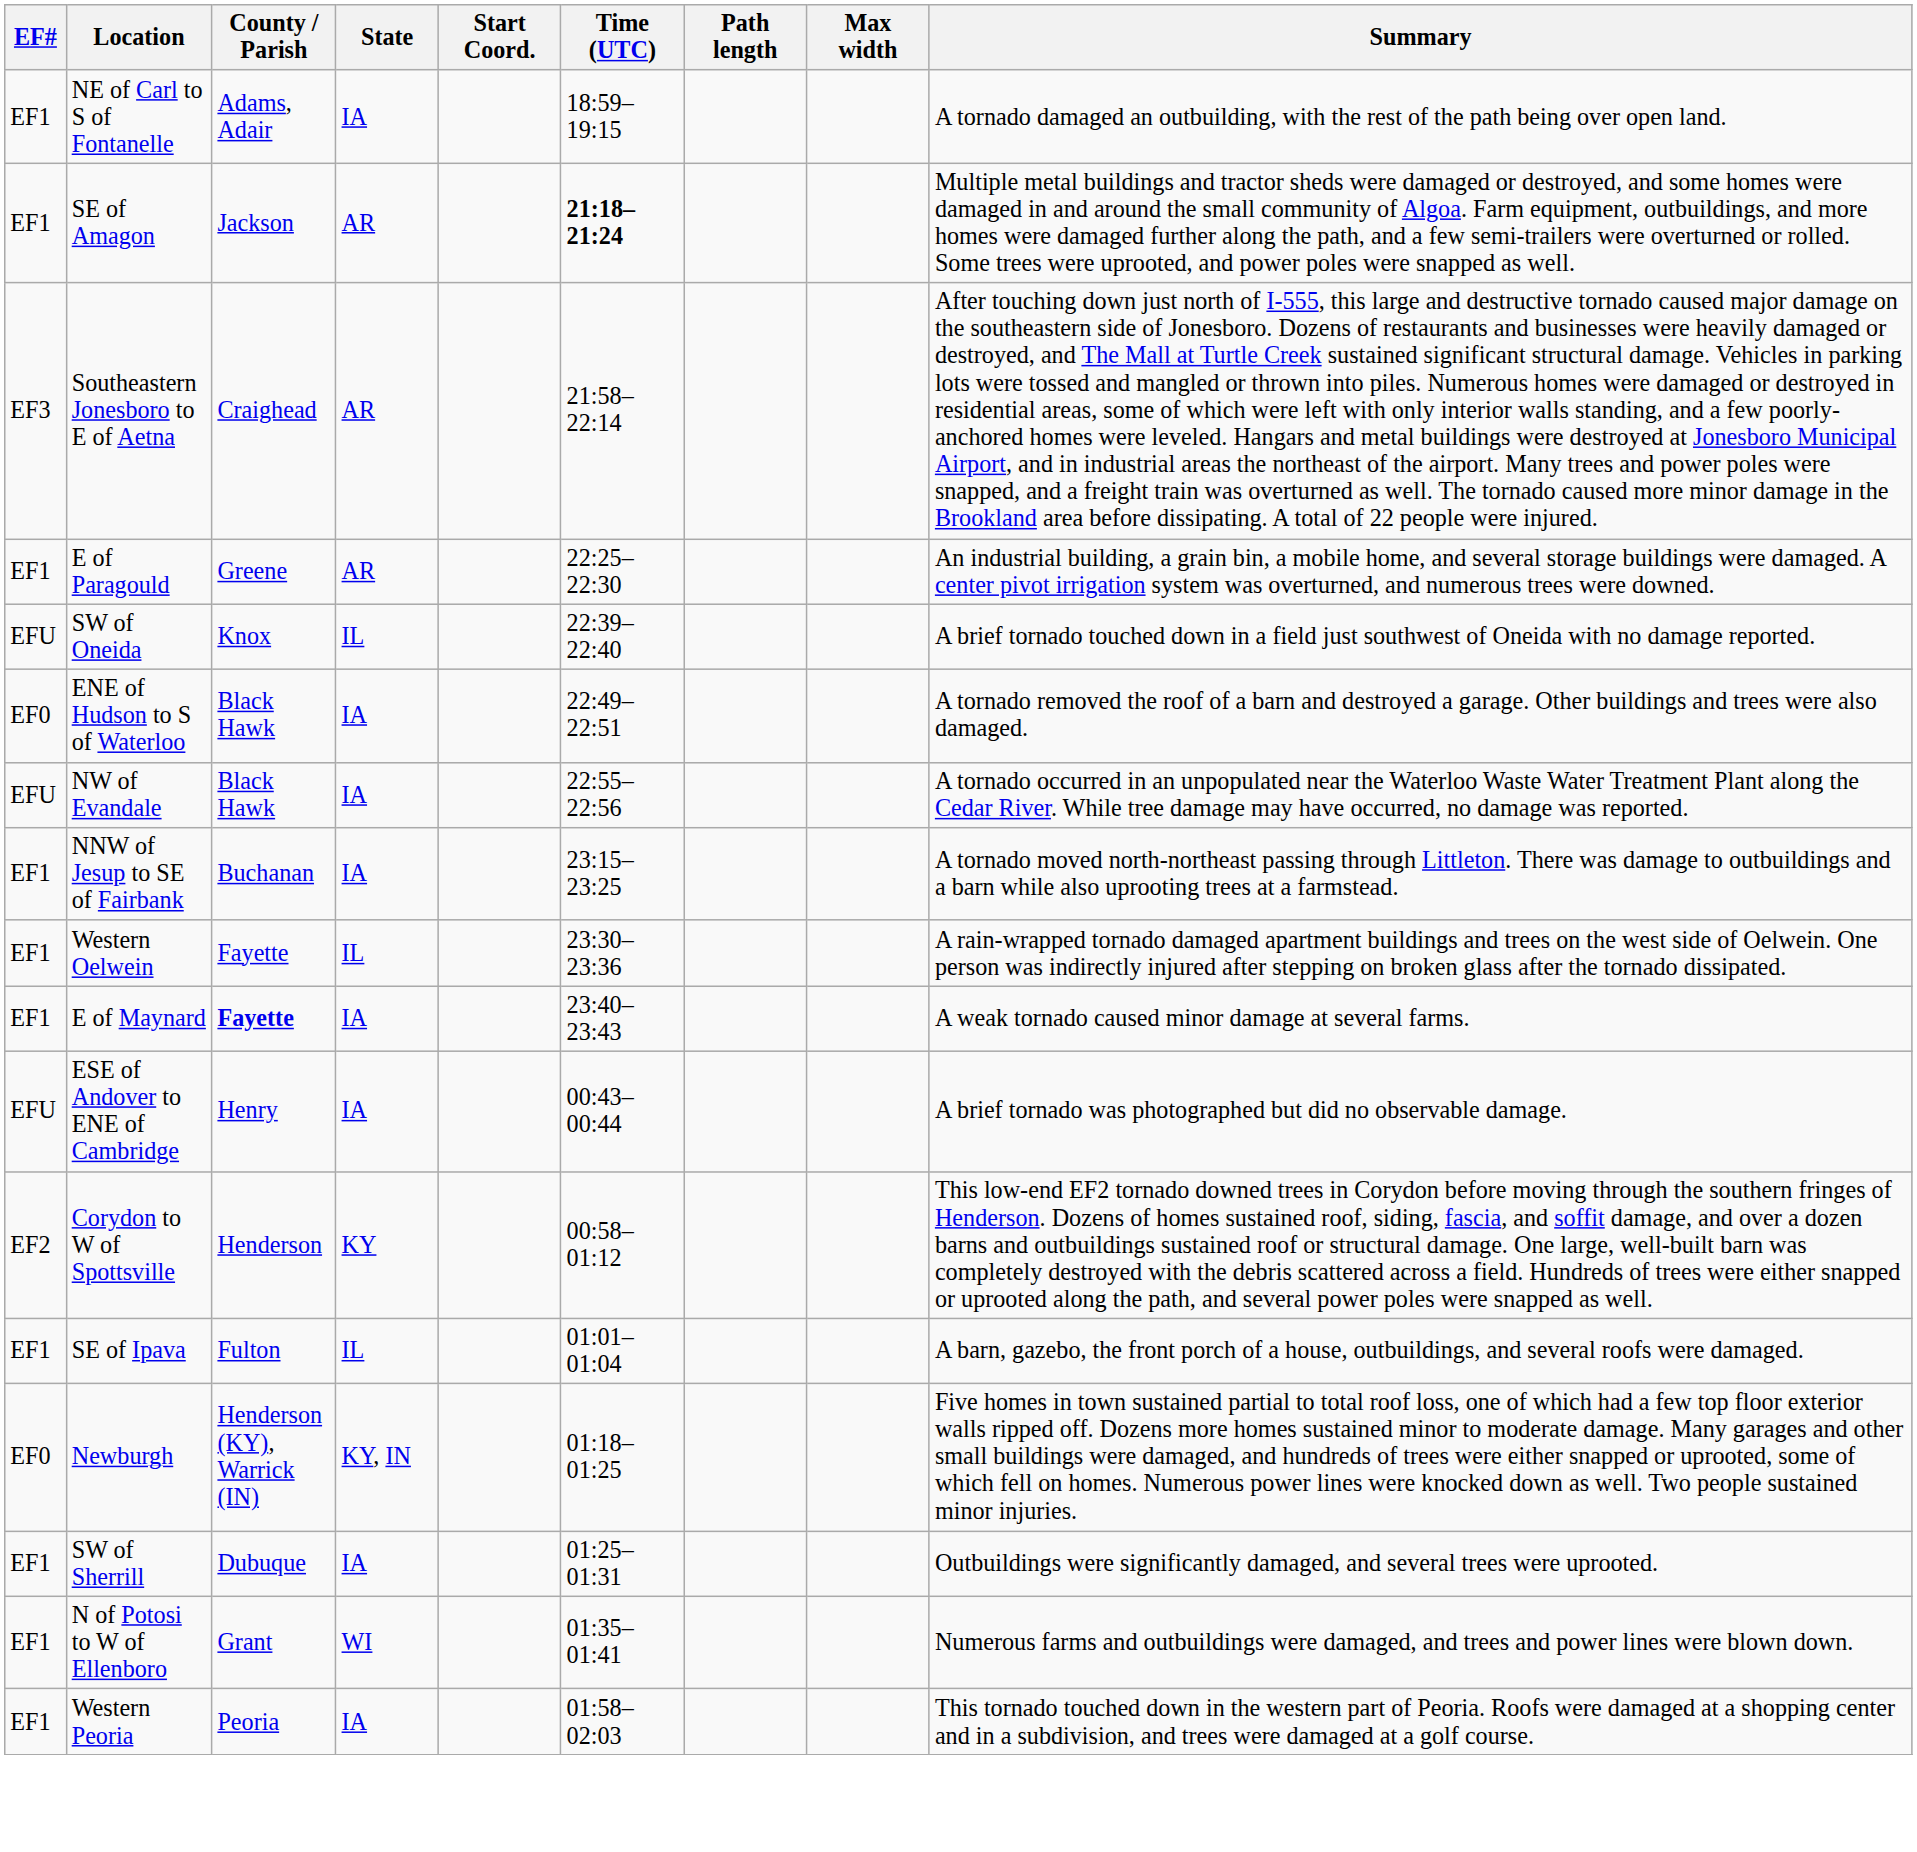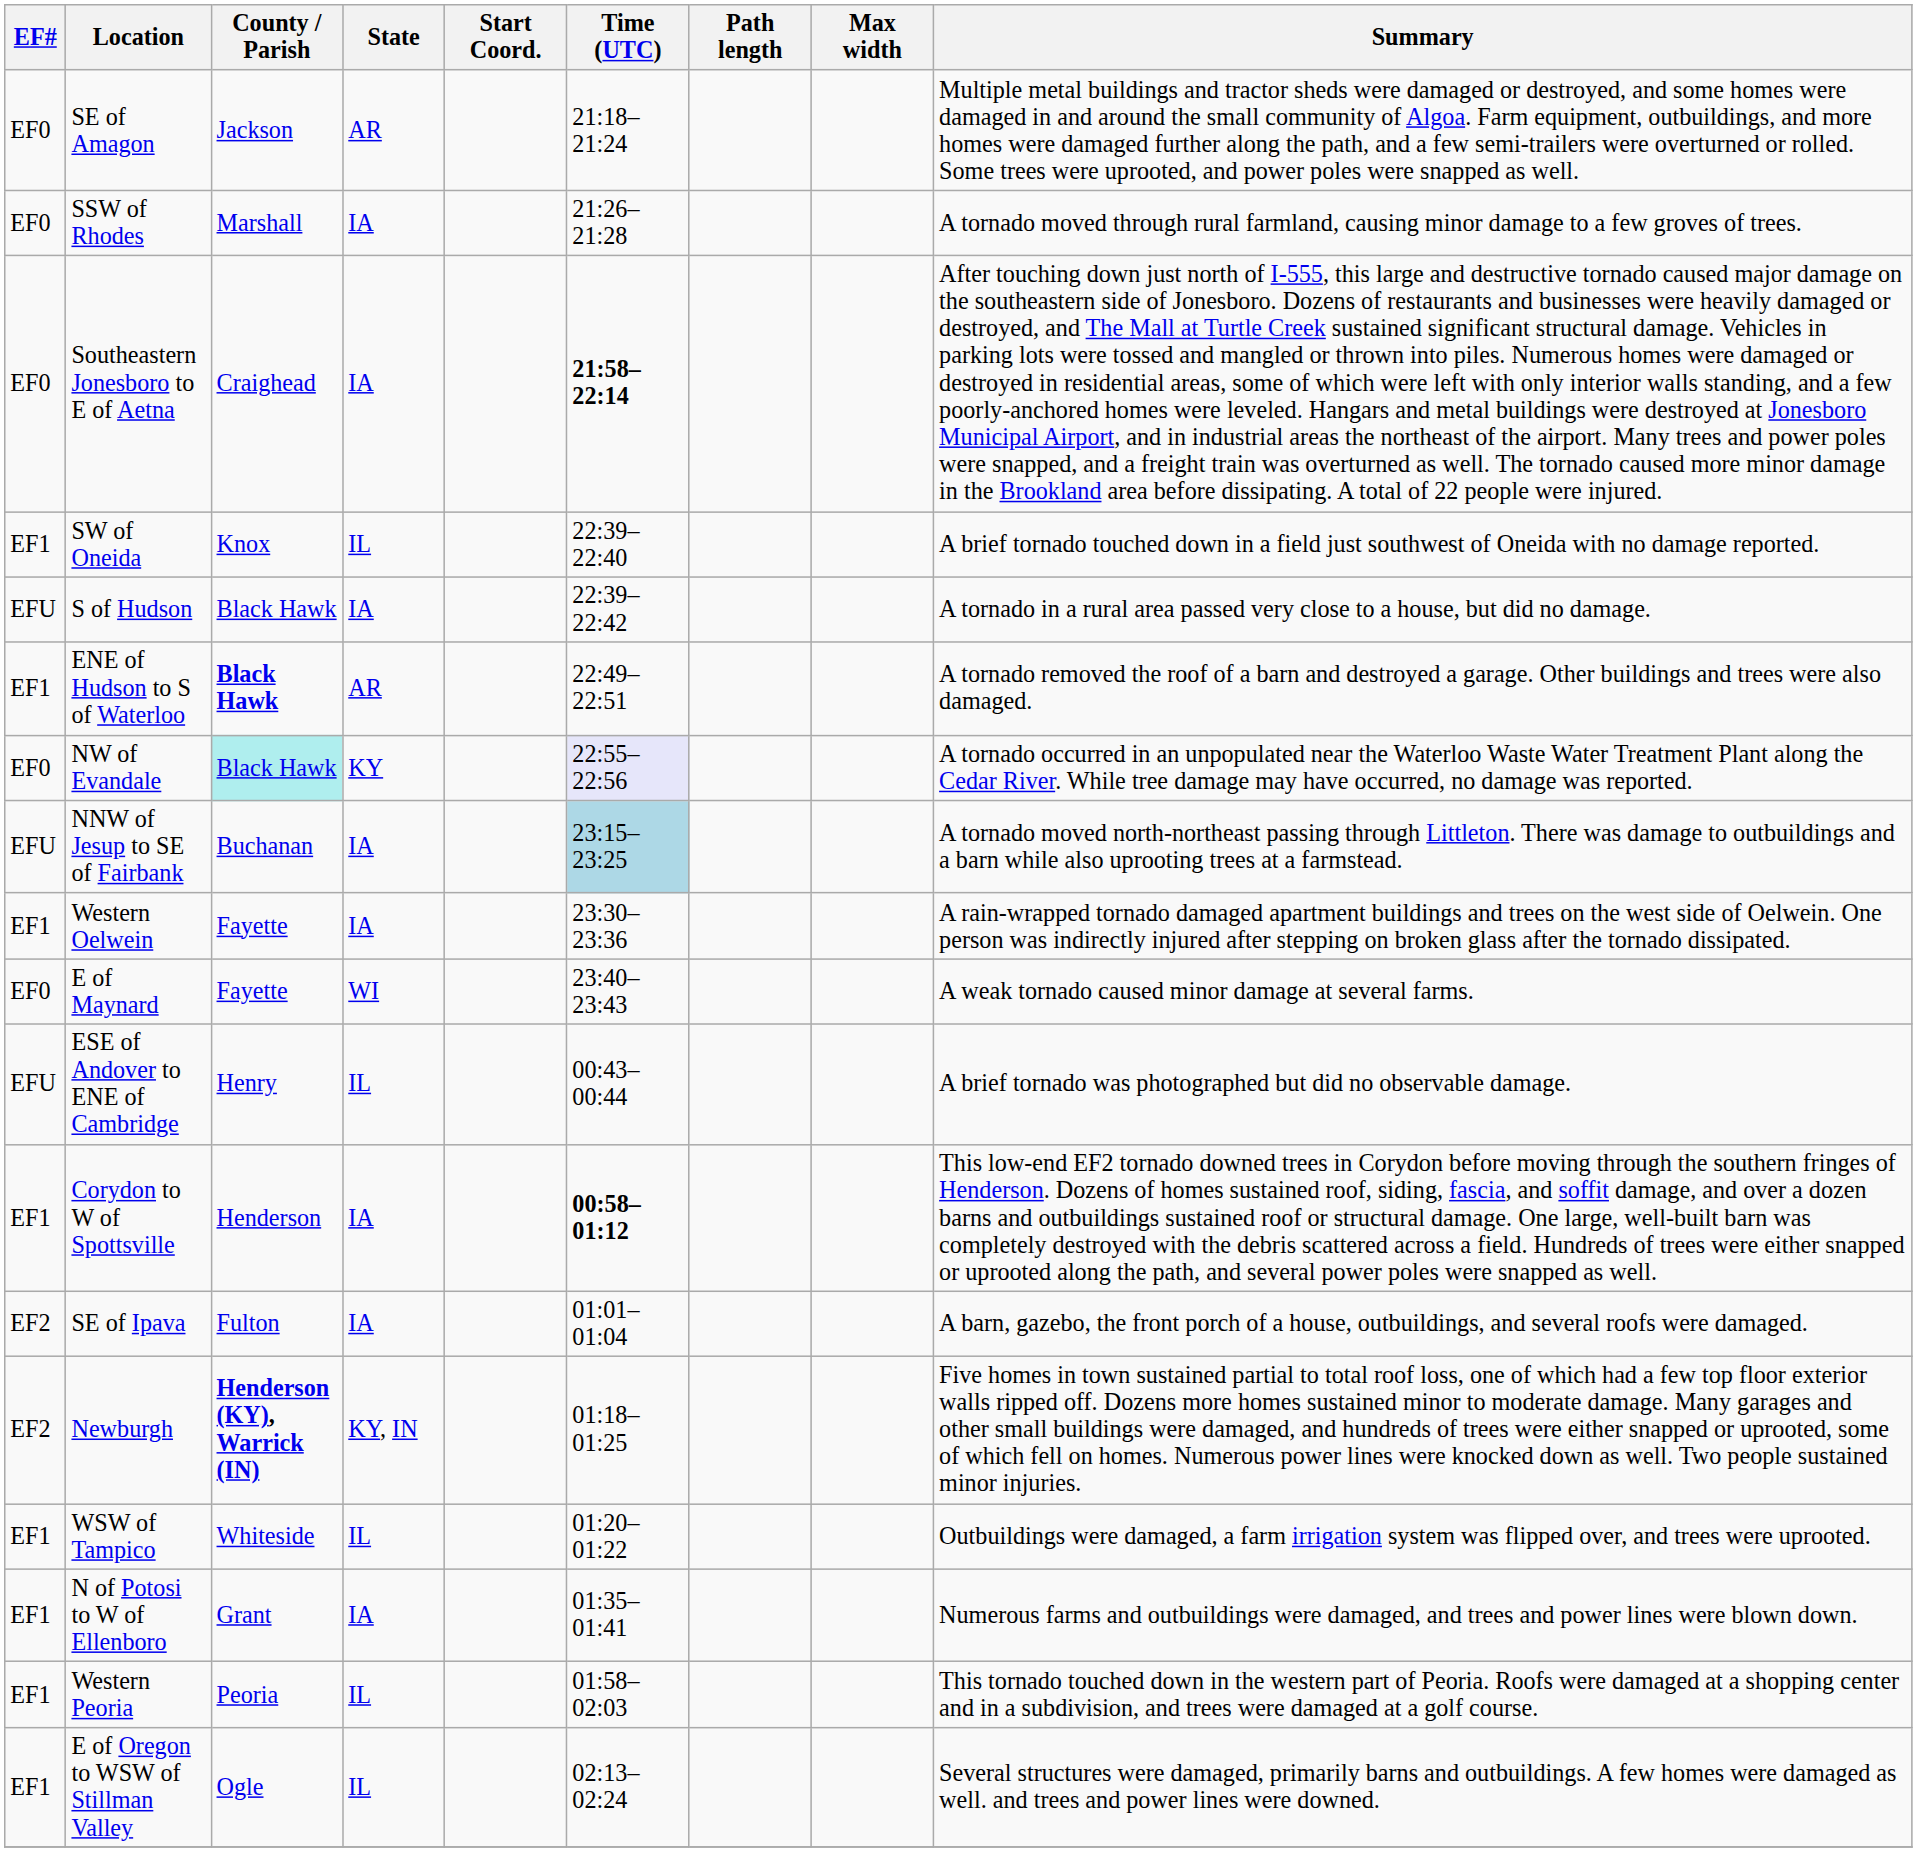- row: (137, 116)
(30, 222) EF1 -> (30, 129) EF0
(601, 222) bold -> (606, 129) normal
+ row: (109, 222)
(30, 410) EF3 -> (30, 383) EF0
(358, 410) AR -> (361, 383) IA
(600, 410) normal -> (607, 383) bold
- row: (121, 571)
(33, 636) EFU -> (30, 543) EF1
+ row: (132, 609)
(30, 715) EF0 -> (30, 688) EF1
(246, 715) normal -> (247, 688) bold
(354, 715) IA -> (365, 688) AR
(33, 794) EFU -> (30, 767) EF0
(246, 794) no background -> (277, 767) paleturquoise background
(354, 794) IA -> (366, 767) KY
(600, 794) no background -> (606, 767) lavender background
(30, 873) EF1 -> (33, 846) EFU
(600, 873) no background -> (606, 846) lightblue background
(353, 952) IL -> (361, 925) IA
(30, 1018) EF1 -> (30, 991) EF0
(256, 1018) bold -> (252, 991) normal
(354, 1018) IA -> (364, 991) WI
(354, 1111) IA -> (360, 1083) IL
(30, 1244) EF2 -> (30, 1217) EF1
(359, 1244) KY -> (361, 1217) IA
(600, 1244) normal -> (607, 1217) bold
(30, 1350) EF1 -> (30, 1323) EF2
(353, 1350) IL -> (361, 1323) IA
(30, 1457) EF0 -> (30, 1429) EF2
(270, 1457) normal -> (273, 1429) bold
+ row: (114, 1536)
- row: (108, 1563)
(357, 1642) WI -> (361, 1615) IA
(354, 1721) IA -> (360, 1694) IL
+ row: (131, 1786)
